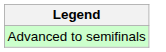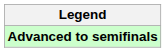(77, 36) normal -> (83, 36) bold
